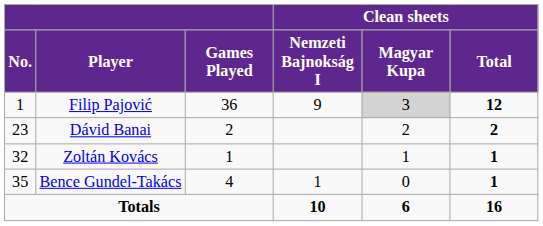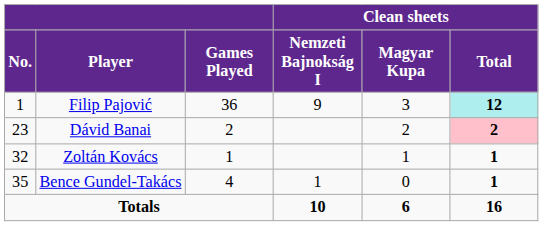(406, 104) lightgrey background -> (406, 104) no background
(494, 104) no background -> (494, 104) paleturquoise background
(494, 130) no background -> (494, 130) pink background
